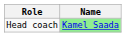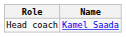(91, 25) lightgreen background -> (91, 25) no background
